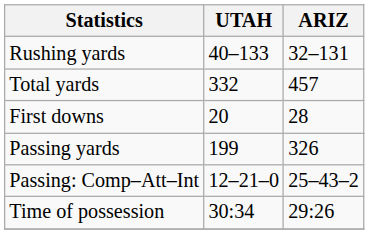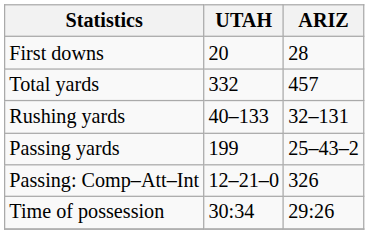rows swapped: (57, 116) <-> (67, 52)
(303, 148) 326 -> (324, 148) 25–43–2
(324, 180) 25–43–2 -> (303, 180) 326
